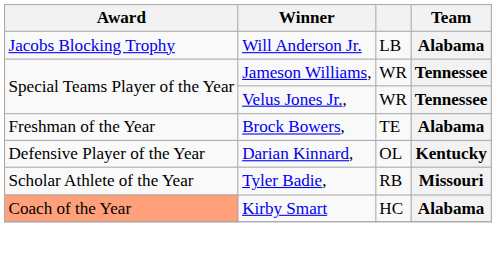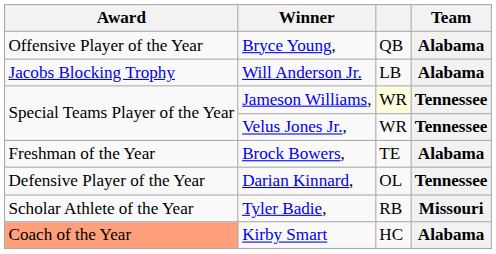+ row: (289, 45)
(393, 72) no background -> (393, 99) lightyellow background
(451, 153) Kentucky -> (451, 180) Tennessee
